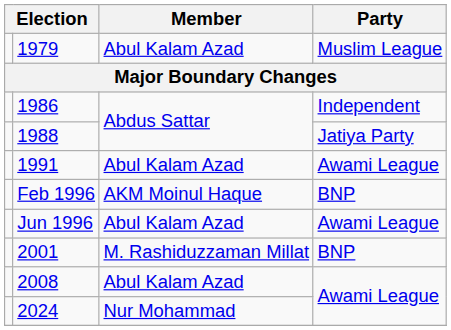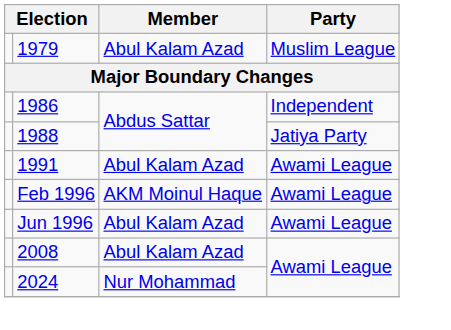(336, 194) BNP -> (331, 194) Awami League
- row: (38, 252)
